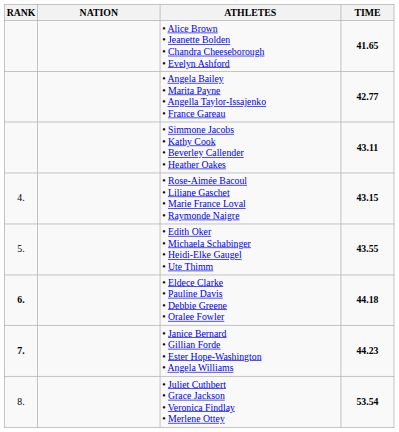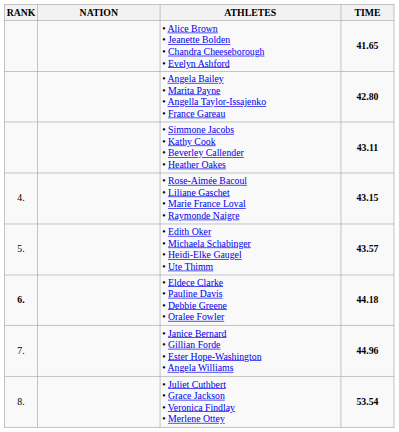(367, 97) 42.77 -> (367, 97) 42.80
(367, 249) 43.55 -> (367, 249) 43.57
(21, 351) bold -> (21, 351) normal
(367, 351) 44.23 -> (367, 351) 44.96
